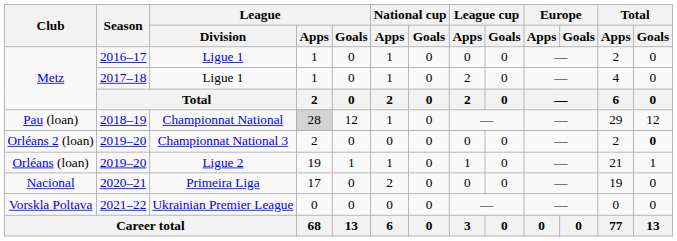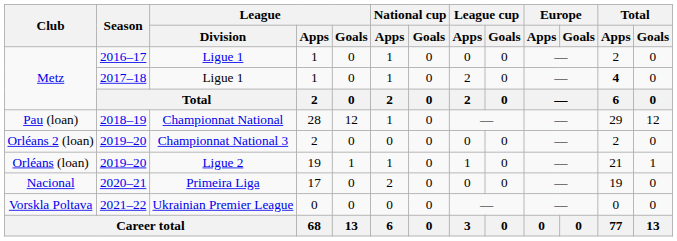(616, 78) normal -> (616, 78) bold
(314, 120) lightgrey background -> (314, 120) no background
(653, 141) bold -> (653, 141) normal
